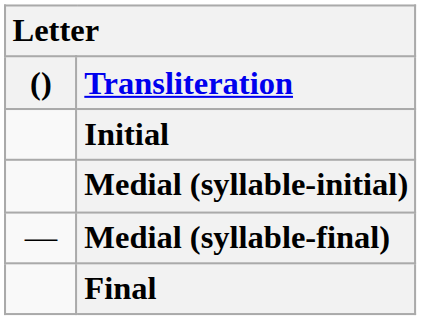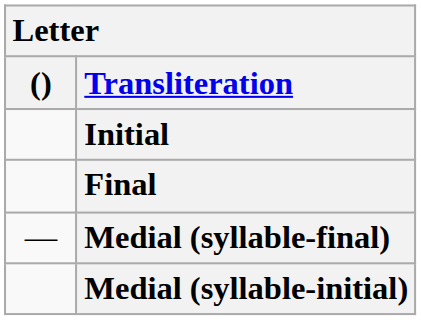rows swapped: (246, 185) <-> (120, 288)
